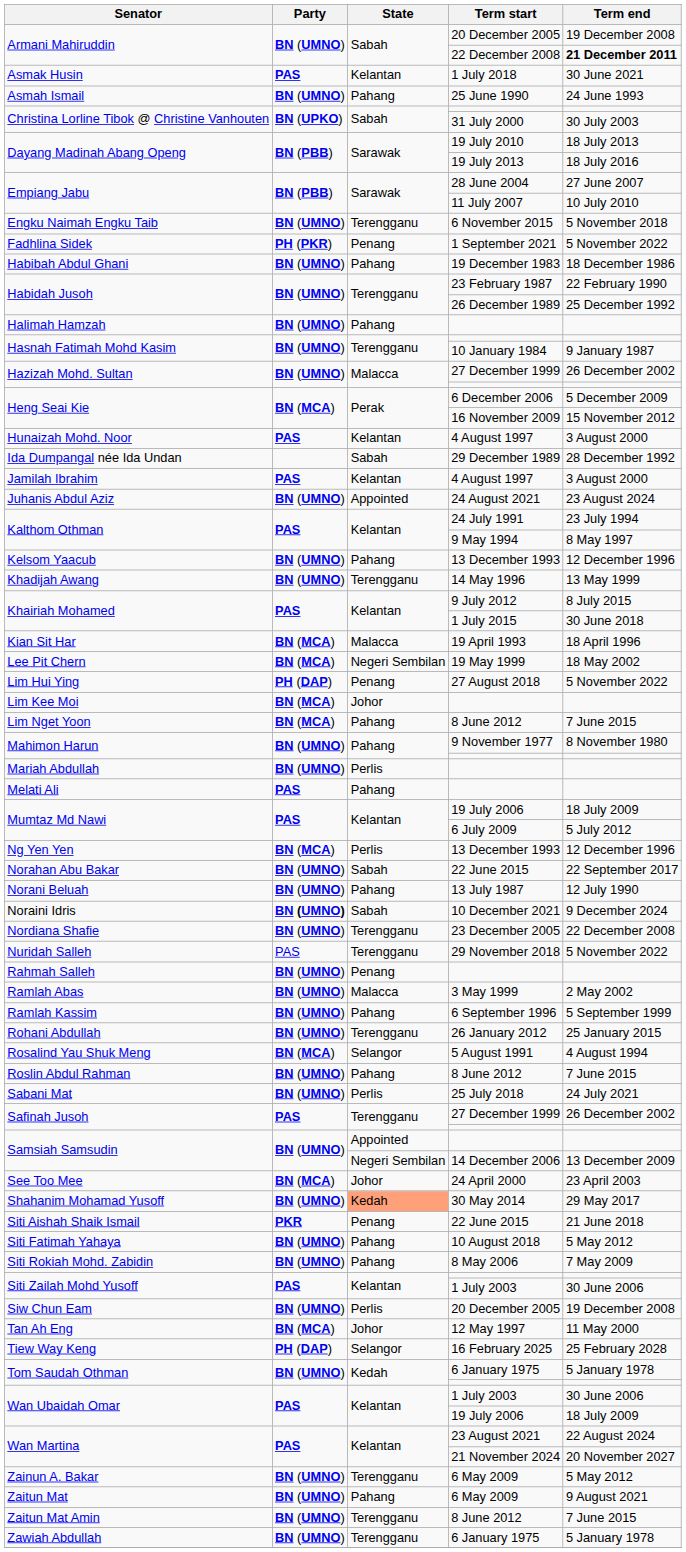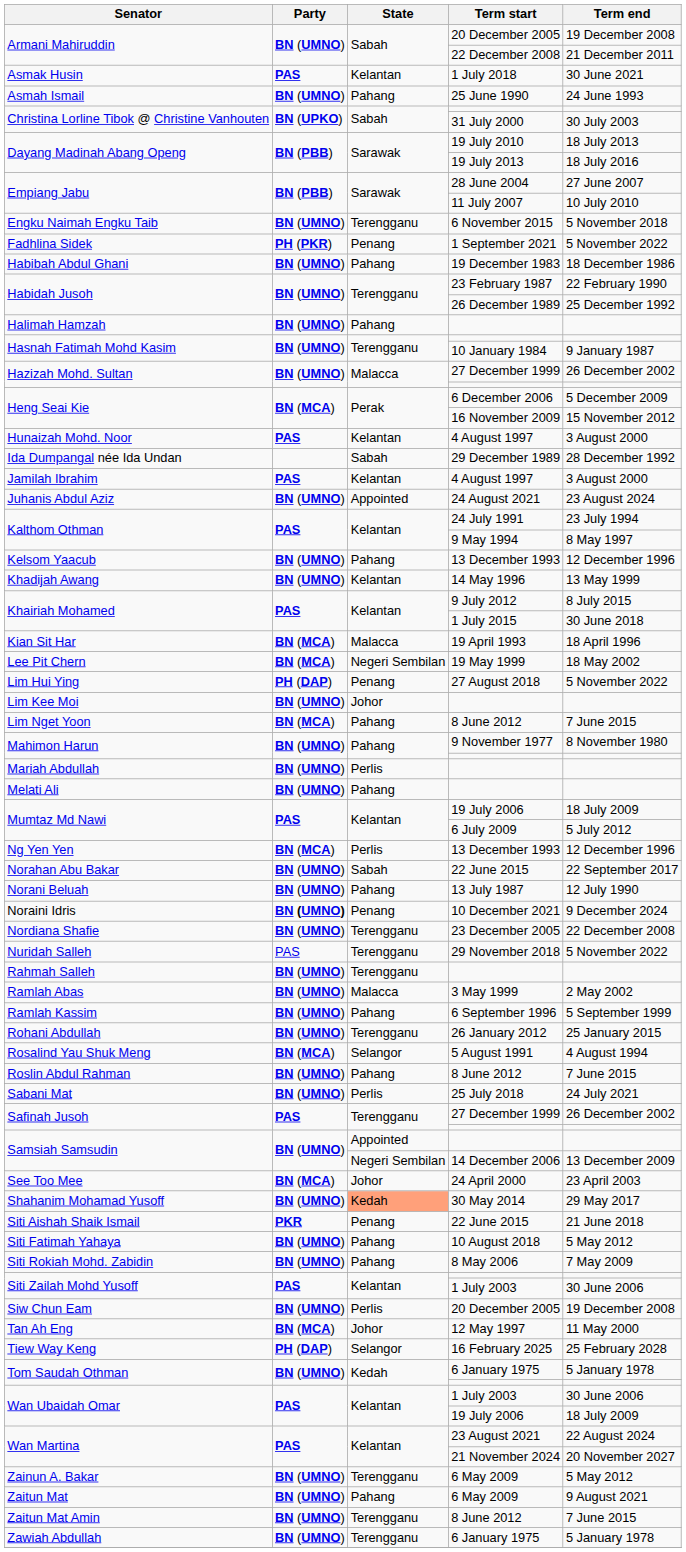(621, 55) bold -> (620, 55) normal
(384, 580) Terengganu -> (376, 580) Kelantan
(305, 702) BN (MCA) -> (310, 702) BN (UMNO)
(288, 789) PAS -> (310, 789) BN (UMNO)
(369, 911) Sabah -> (373, 911) Penang
(373, 972) Penang -> (384, 972) Terengganu
